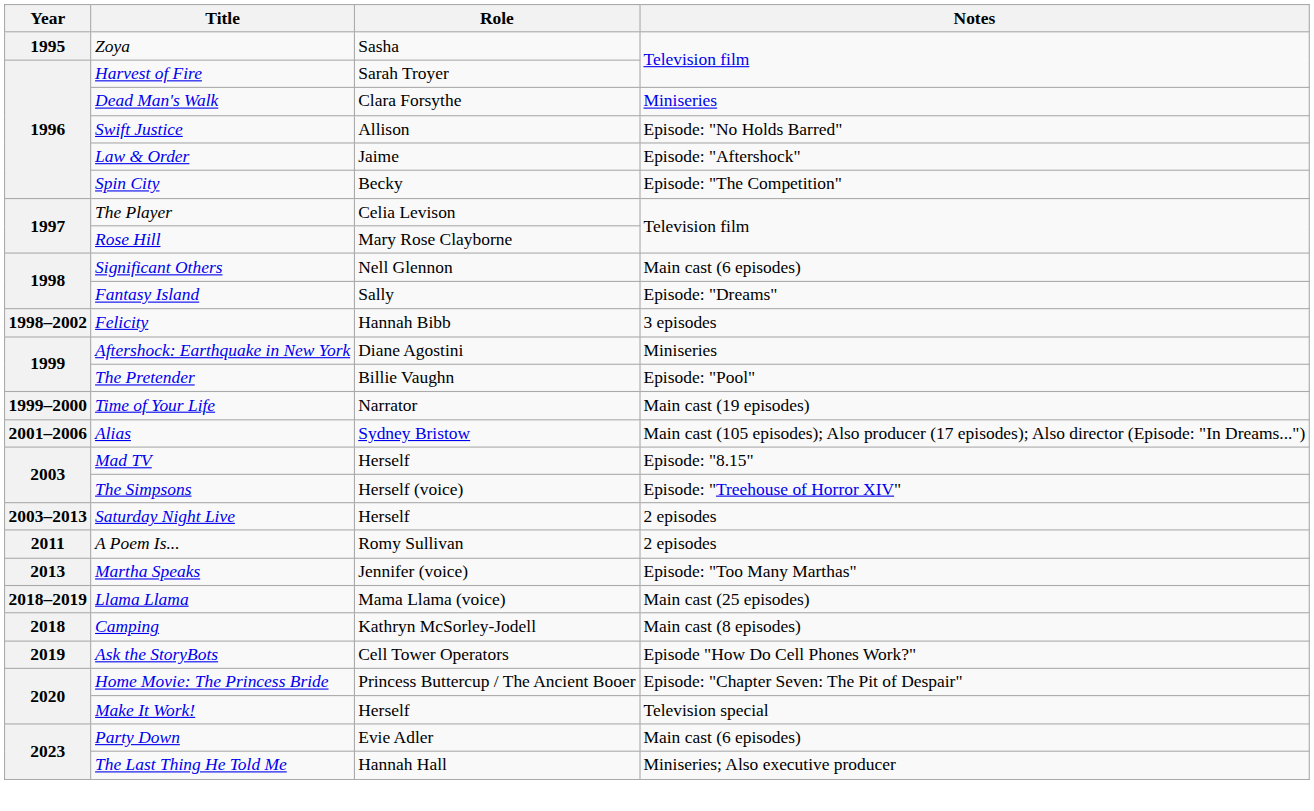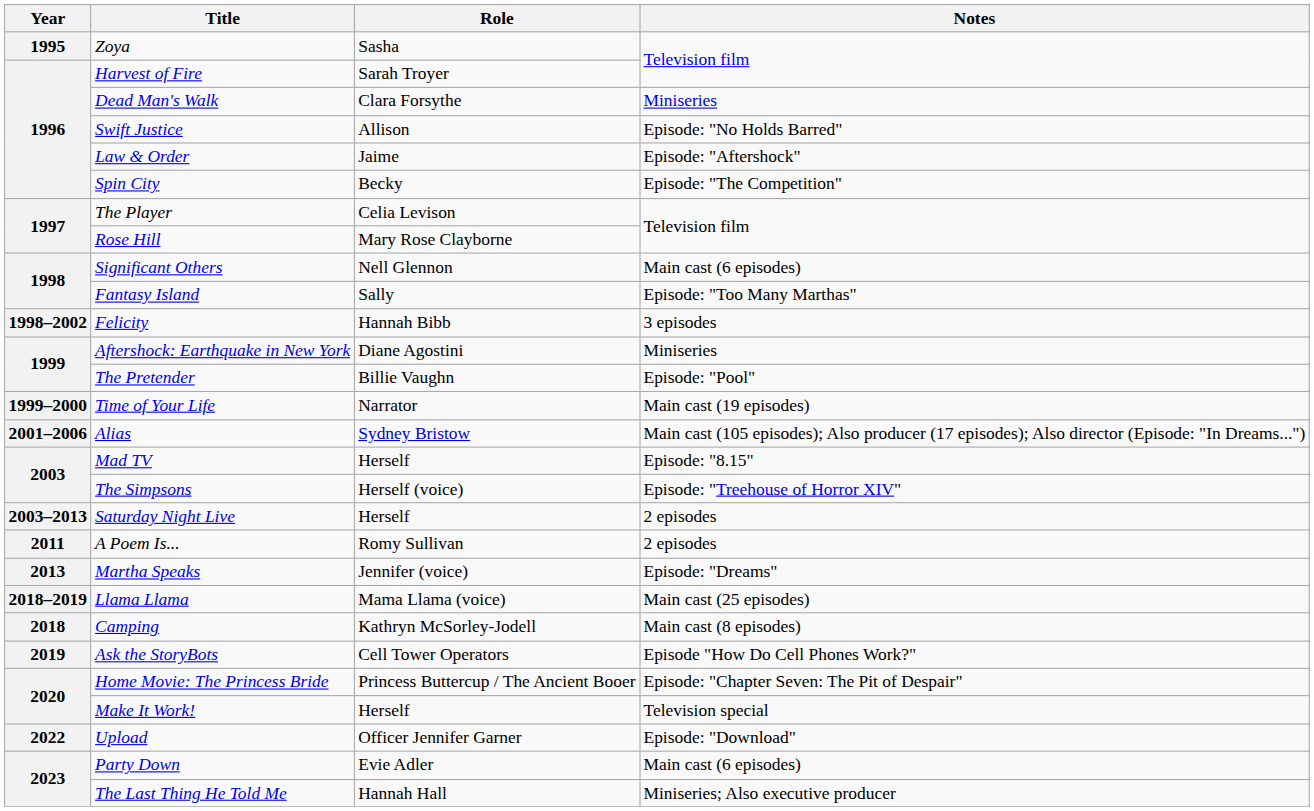(710, 294) Episode: "Dreams" -> (750, 294) Episode: "Too Many Marthas"
(750, 571) Episode: "Too Many Marthas" -> (710, 571) Episode: "Dreams"
+ row: (121, 737)
